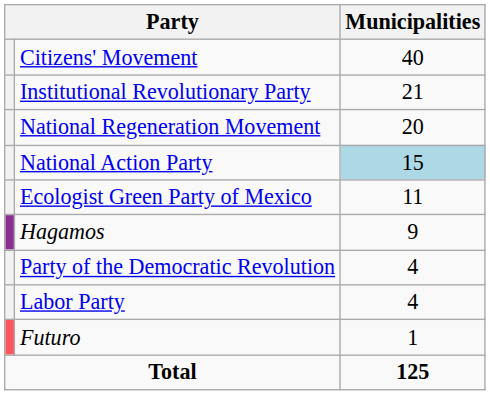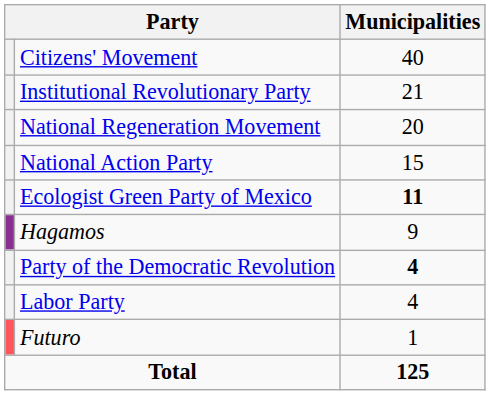(413, 162) lightblue background -> (413, 162) no background
(413, 197) normal -> (413, 197) bold
(413, 267) normal -> (413, 267) bold
